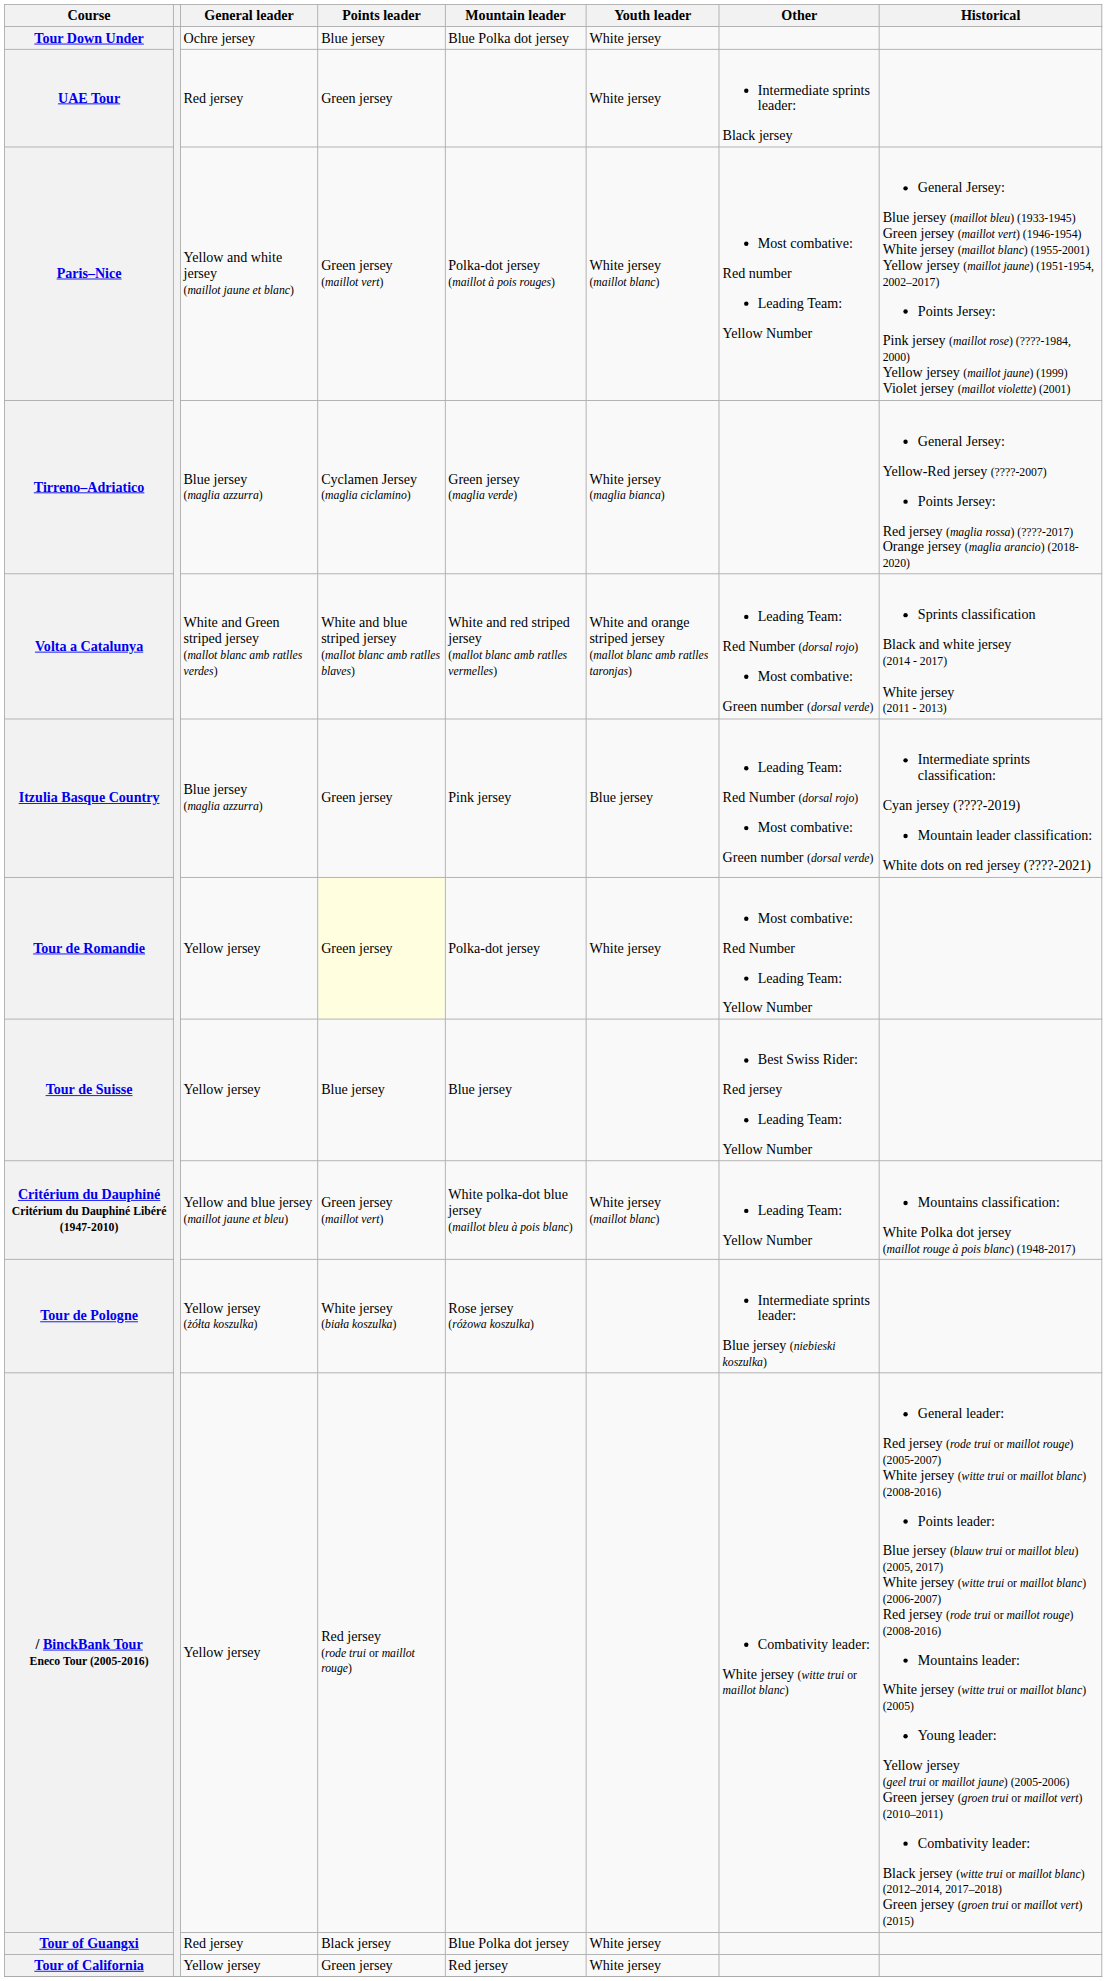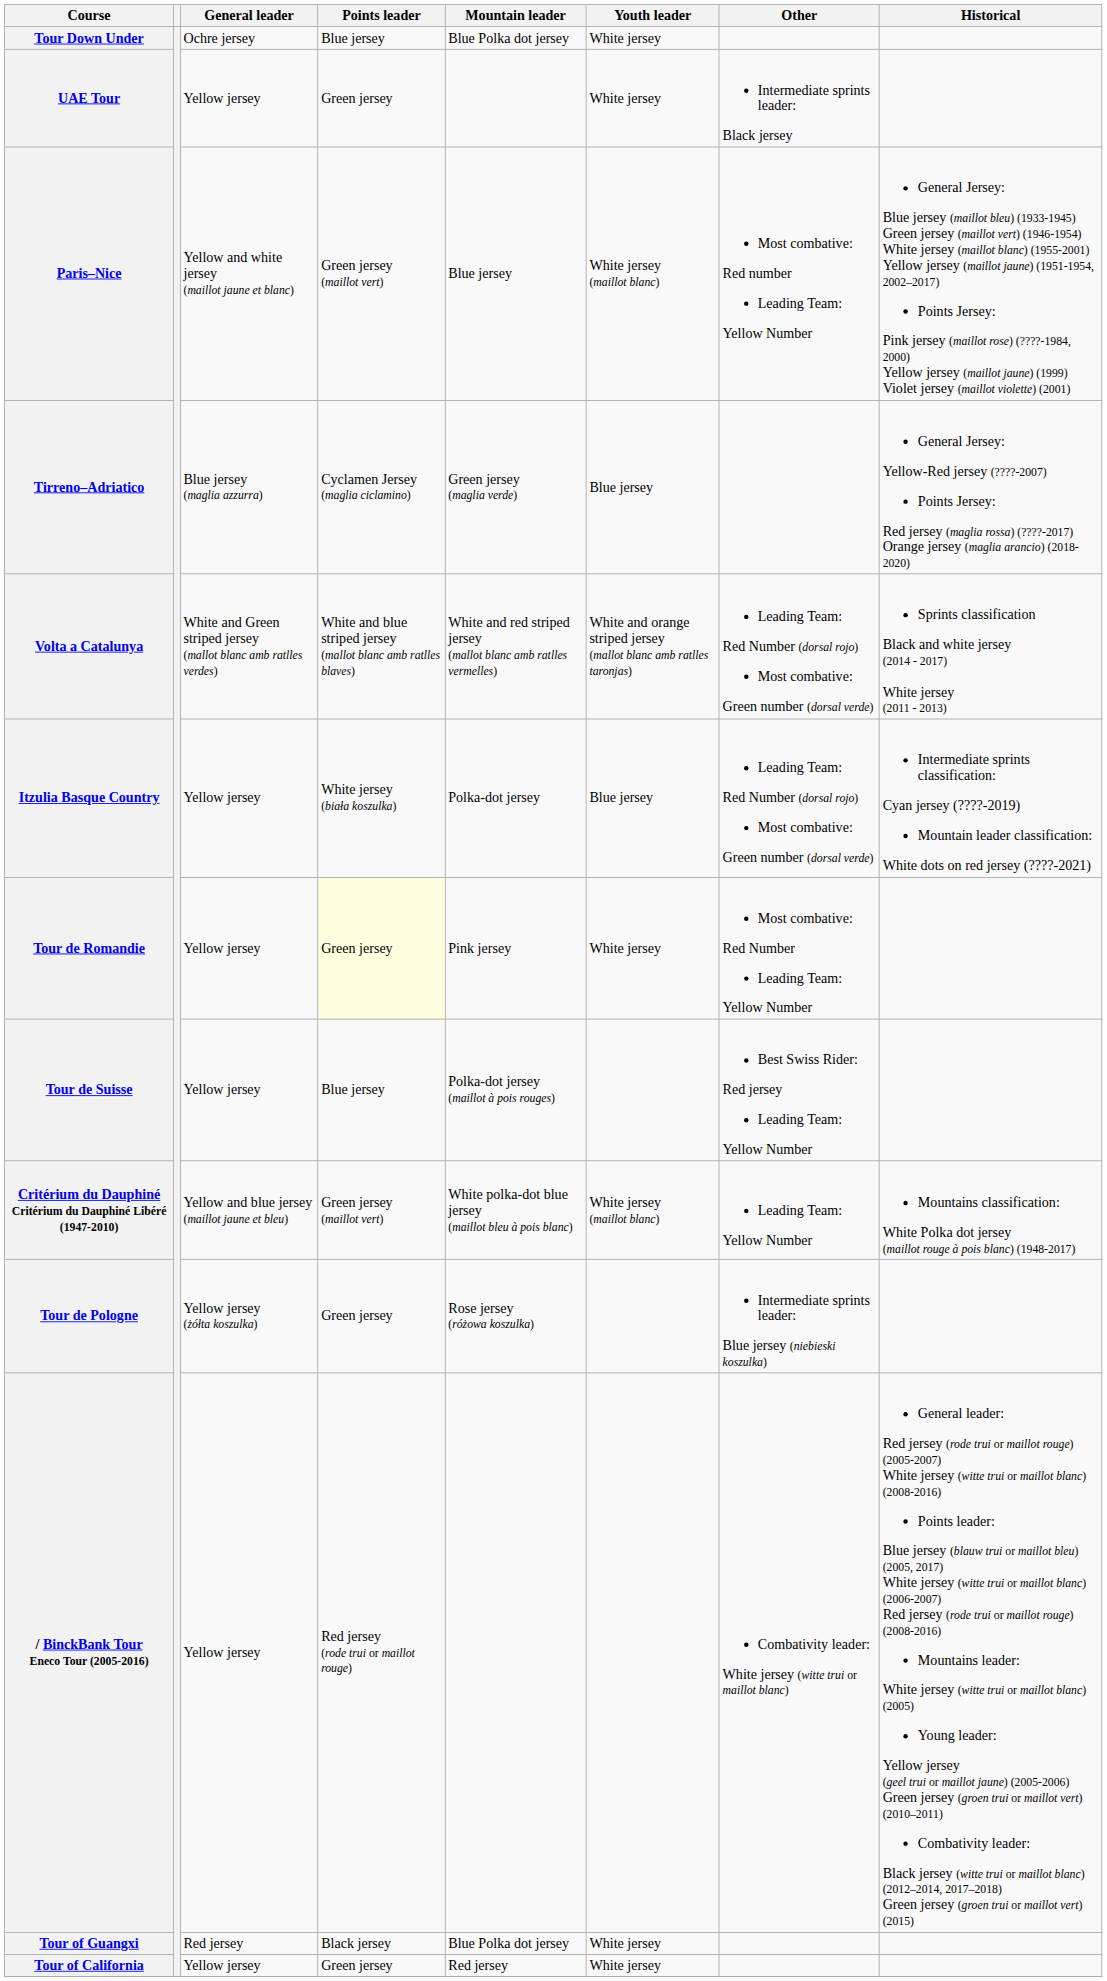(249, 98) Red jersey -> (249, 98) Yellow jersey
(516, 274) Polka-dot jersey (maillot à pois rouges) -> (516, 274) Blue jersey
(653, 487) White jersey (maglia bianca) -> (653, 487) Blue jersey
(249, 798) Blue jersey (maglia azzurra) -> (249, 798) Yellow jersey
(381, 798) Green jersey -> (381, 798) White jersey (biała koszulka)
(516, 798) Pink jersey -> (516, 798) Polka-dot jersey
(516, 948) Polka-dot jersey -> (516, 948) Pink jersey
(516, 1090) Blue jersey -> (516, 1090) Polka-dot jersey (maillot à pois rouges)
(381, 1316) White jersey (biała koszulka) -> (381, 1316) Green jersey
